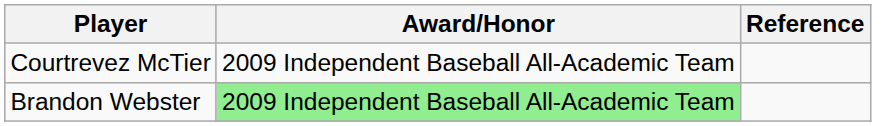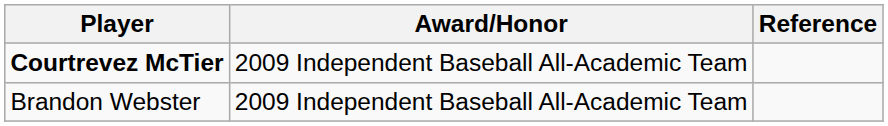(111, 62) normal -> (117, 62) bold
(478, 101) lightgreen background -> (491, 101) no background
